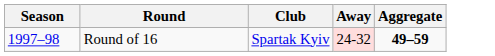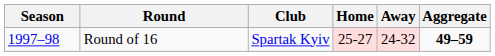+ column: (355, 16)
